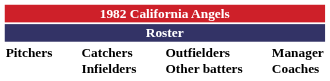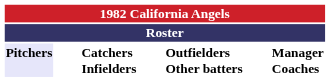(29, 52) no background -> (29, 52) lavender background
